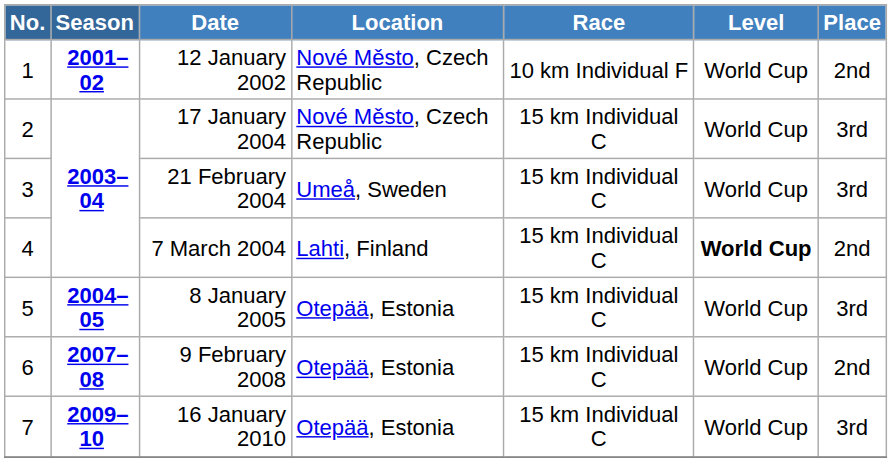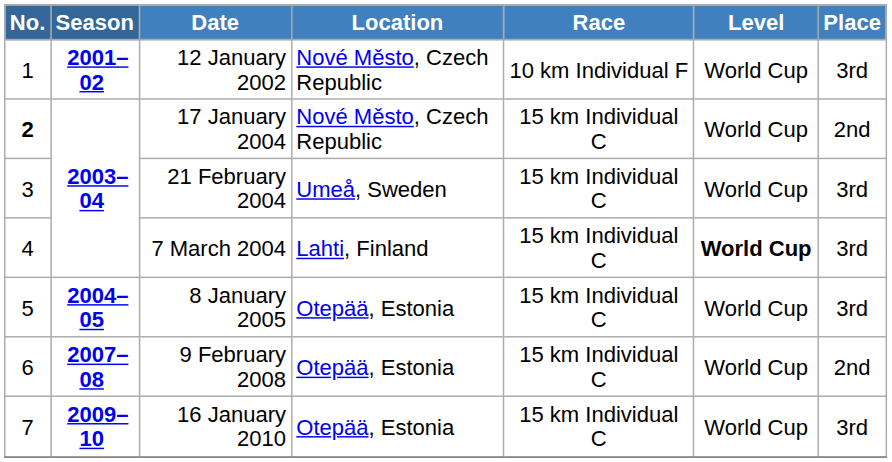(852, 70) 2nd -> (852, 70) 3rd
(28, 129) normal -> (28, 129) bold
(852, 129) 3rd -> (852, 129) 2nd
(852, 248) 2nd -> (852, 248) 3rd
